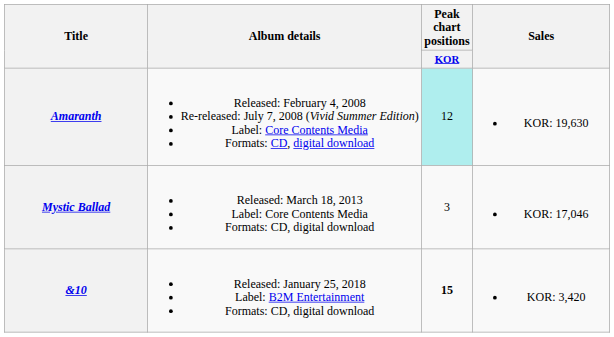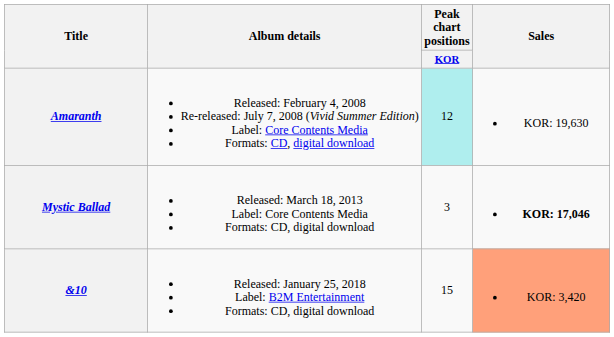(541, 214) normal -> (541, 214) bold
(447, 290) bold -> (447, 290) normal
(541, 297) no background -> (541, 297) lightsalmon background
